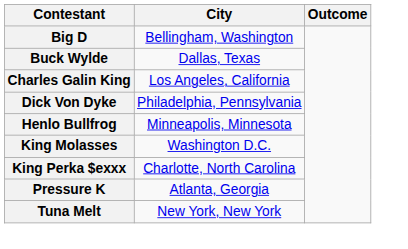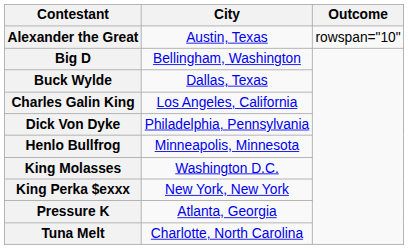+ row: (73, 37)
(219, 168) Charlotte, North Carolina -> (227, 189) New York, New York
(219, 211) New York, New York -> (227, 233) Charlotte, North Carolina
